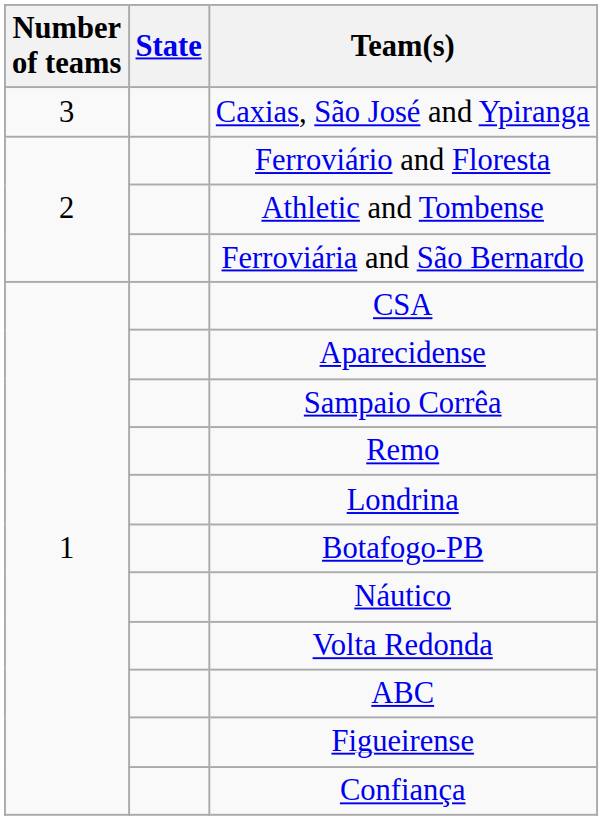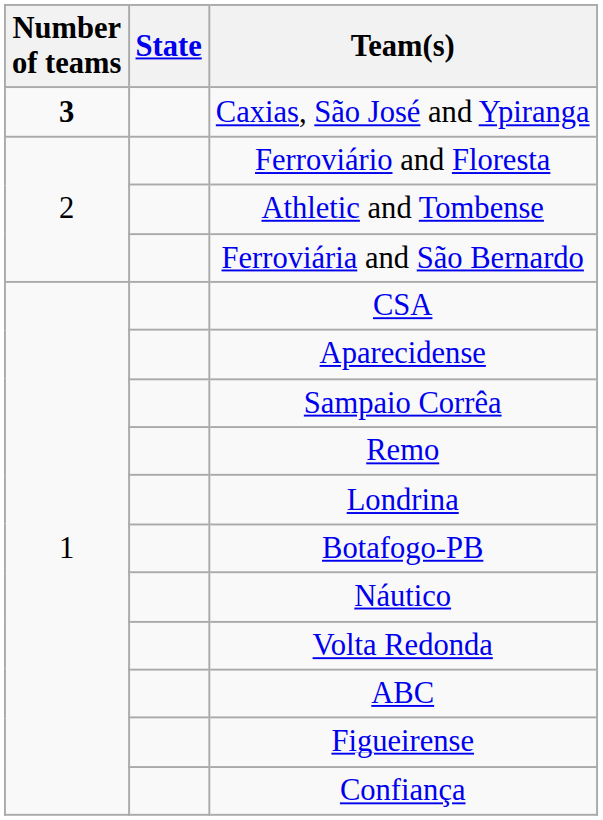(67, 111) normal -> (67, 111) bold
